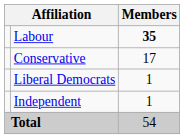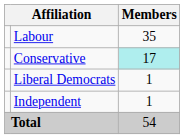(149, 36) bold -> (149, 36) normal
(149, 58) no background -> (149, 58) paleturquoise background
